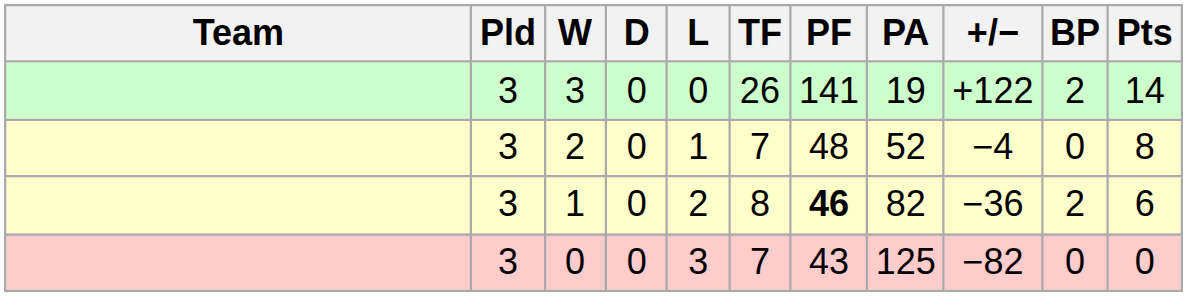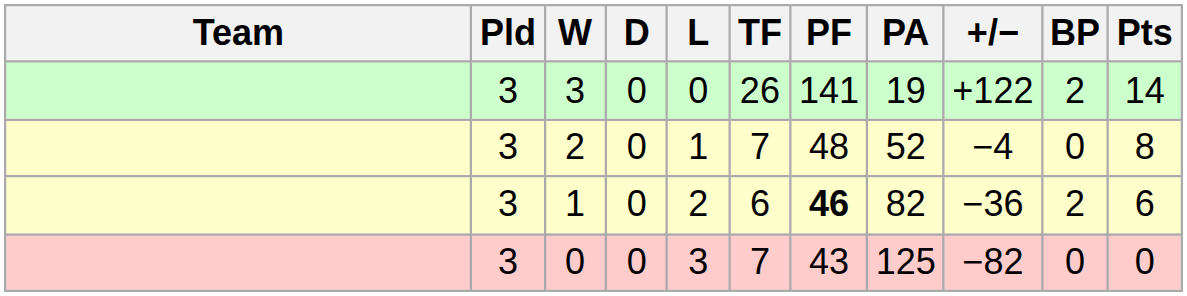(760, 204) 8 -> (760, 204) 6
